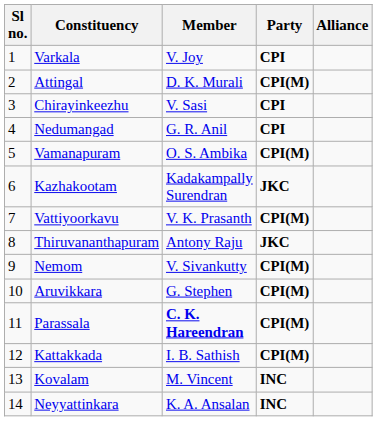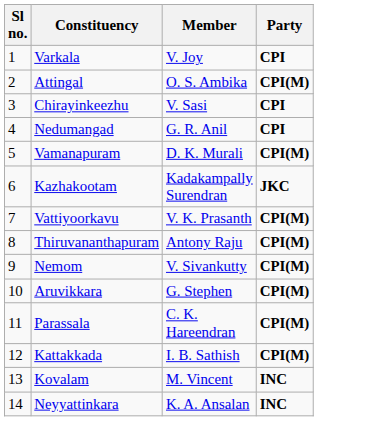- column: (342, 24)
(204, 81) D. K. Murali -> (207, 81) O. S. Ambika
(207, 153) O. S. Ambika -> (204, 153) D. K. Murali
(275, 242) JKC -> (285, 242) CPI(M)
(205, 322) bold -> (201, 322) normal
